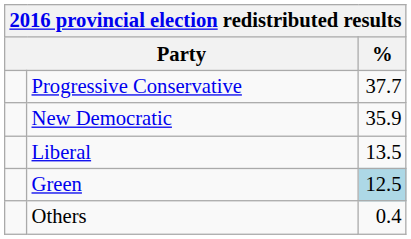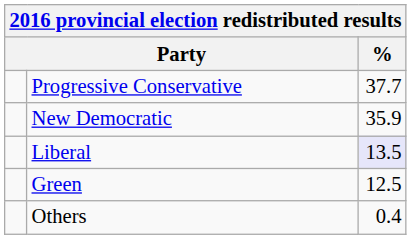(384, 151) no background -> (384, 151) lavender background
(384, 184) lightblue background -> (384, 184) no background
